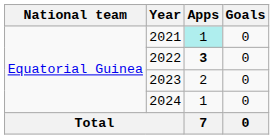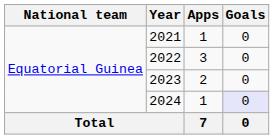(203, 37) paleturquoise background -> (203, 37) no background
(203, 59) bold -> (203, 59) normal
(245, 102) no background -> (245, 102) lavender background
